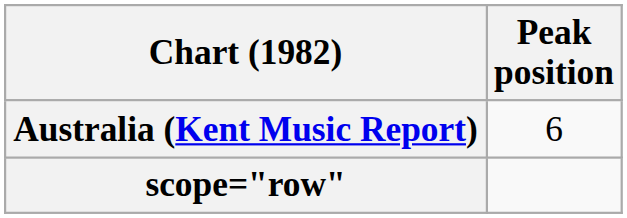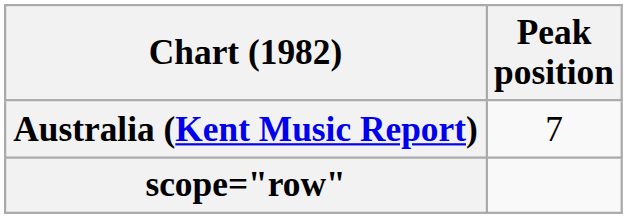(554, 128) 6 -> (554, 128) 7
